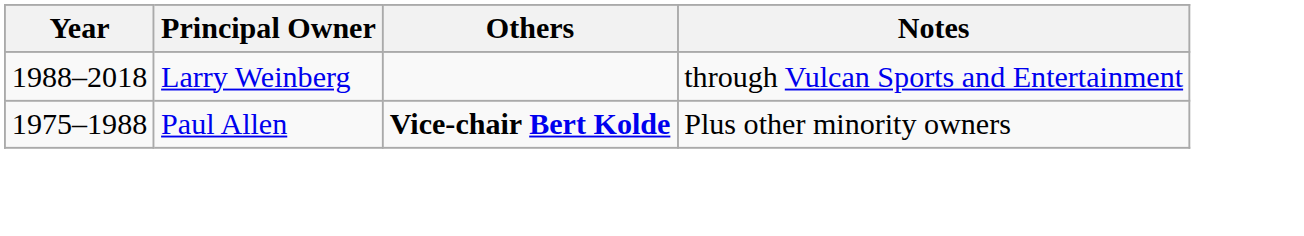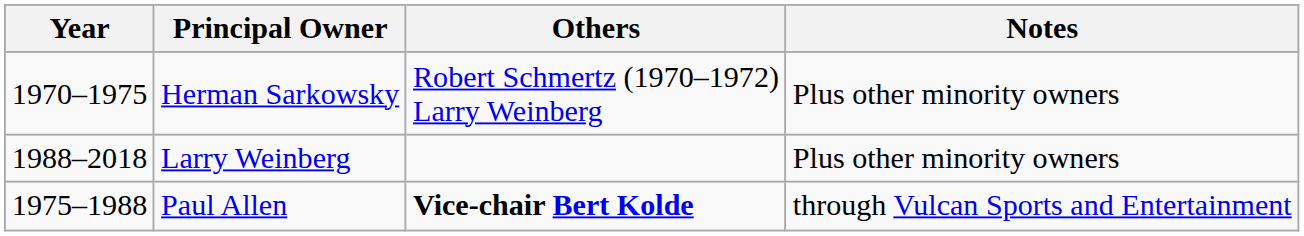+ row: (280, 92)
(934, 76) through Vulcan Sports and Entertainment -> (956, 157) Plus other minority owners
(848, 123) Plus other minority owners -> (1042, 205) through Vulcan Sports and Entertainment
